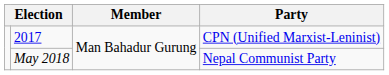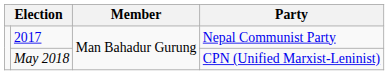(291, 37) CPN (Unified Marxist-Leninist) -> (269, 37) Nepal Communist Party
(269, 59) Nepal Communist Party -> (291, 59) CPN (Unified Marxist-Leninist)
